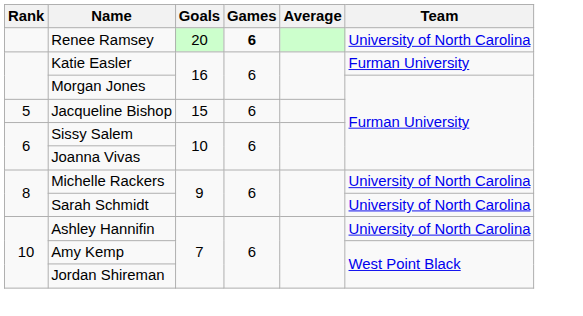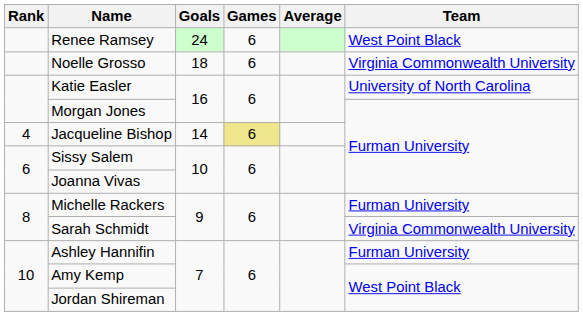(199, 39) 20 -> (199, 39) 24
(252, 39) bold -> (252, 39) normal
(440, 39) University of North Carolina -> (405, 39) West Point Black
+ row: (98, 63)
(409, 63) Furman University -> (440, 87) University of North Carolina
(26, 110) 5 -> (26, 134) 4
(199, 110) 15 -> (199, 134) 14
(252, 110) no background -> (252, 134) khaki background
(440, 181) University of North Carolina -> (409, 205) Furman University
(440, 205) University of North Carolina -> (462, 228) Virginia Commonwealth University
(440, 228) University of North Carolina -> (409, 252) Furman University
